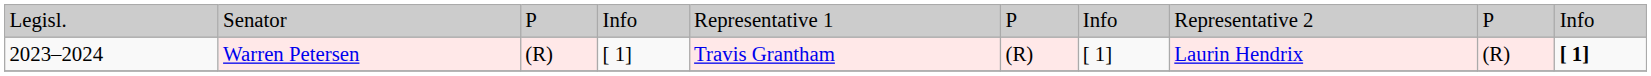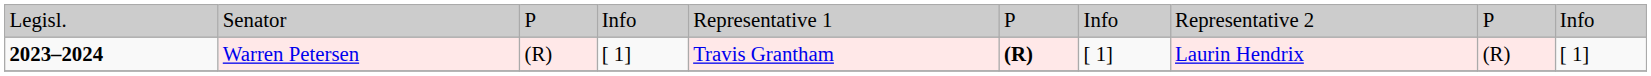(56, 53) normal -> (56, 53) bold
(1019, 53) normal -> (1018, 53) bold
(1574, 53) bold -> (1575, 53) normal
